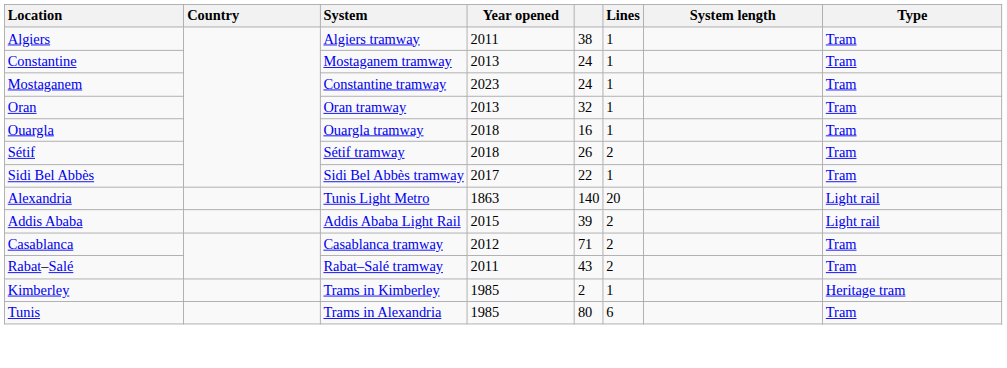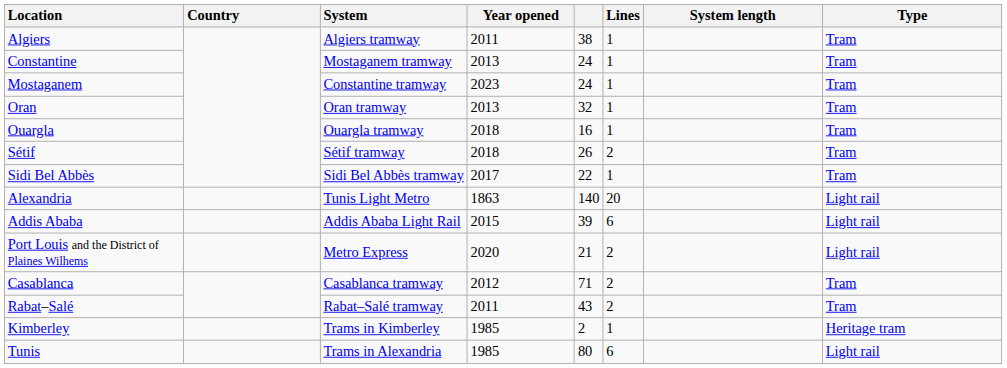(610, 221) 2 -> (610, 221) 6
+ row: (83, 252)
(841, 312) Tram -> (853, 351) Light rail
